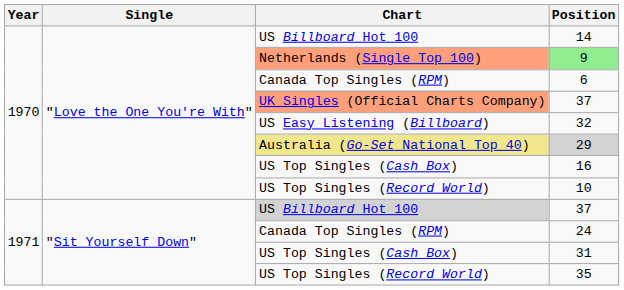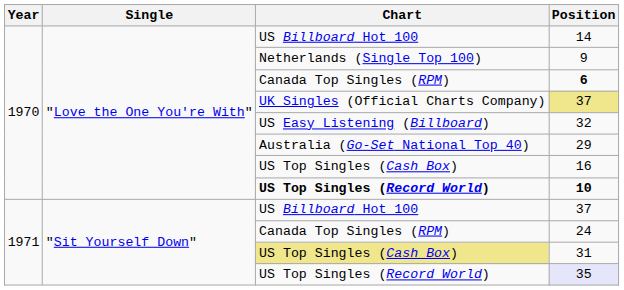(370, 59) lightsalmon background -> (370, 59) no background
(584, 59) lightgreen background -> (584, 59) no background
(584, 80) normal -> (584, 80) bold
(402, 102) lightsalmon background -> (402, 102) no background
(584, 102) no background -> (584, 102) khaki background
(394, 145) khaki background -> (394, 145) no background
(584, 145) lightgrey background -> (584, 145) no background
(374, 188) normal -> (374, 188) bold
(584, 188) normal -> (584, 188) bold
(339, 210) lightgrey background -> (339, 210) no background
(359, 253) no background -> (359, 253) khaki background
(584, 275) no background -> (584, 275) lavender background
